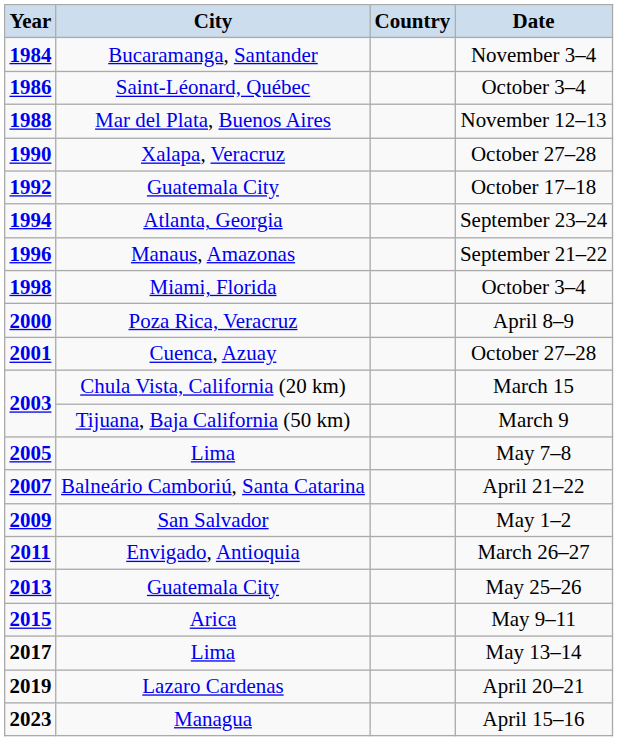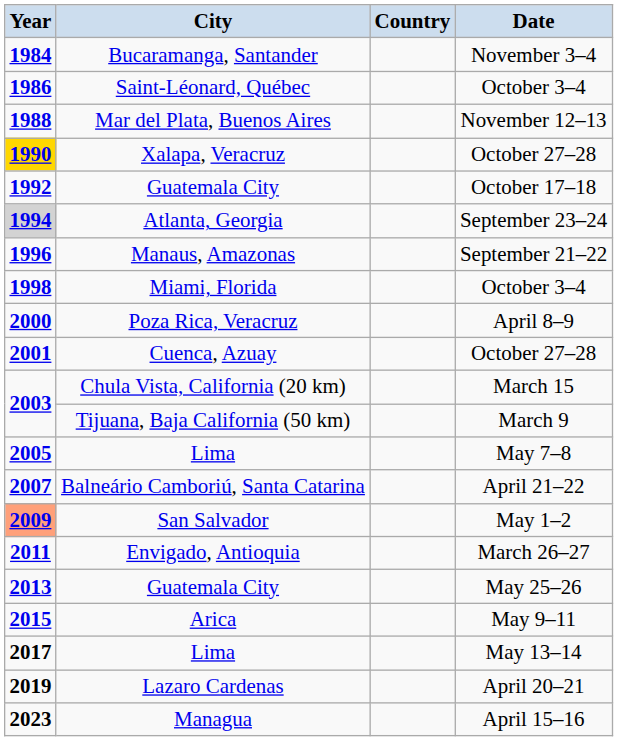(30, 154) no background -> (30, 154) gold background
(30, 220) no background -> (30, 220) lightgrey background
(30, 519) no background -> (30, 519) lightsalmon background
